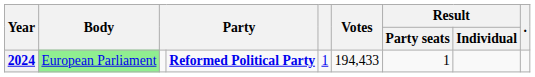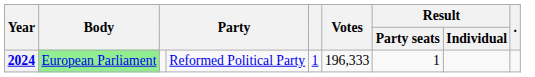(242, 61) bold -> (237, 61) normal
(357, 61) 194,433 -> (347, 61) 196,333
